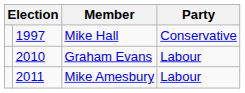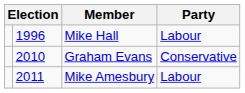(30, 35) 1997 -> (30, 35) 1996
(199, 35) Conservative -> (181, 35) Labour
(181, 56) Labour -> (199, 56) Conservative
